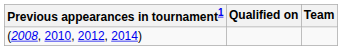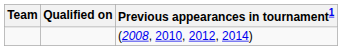columns swapped: (319, 15) <-> (115, 15)
